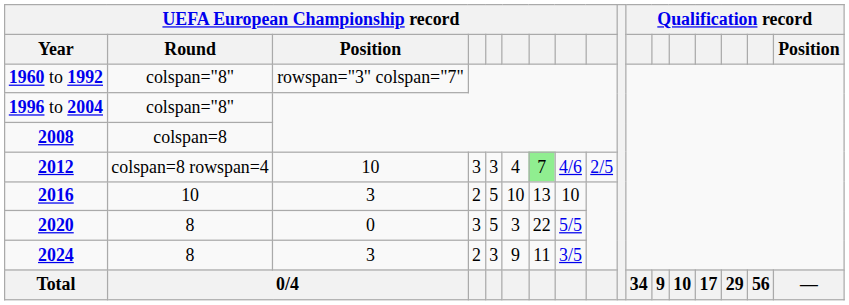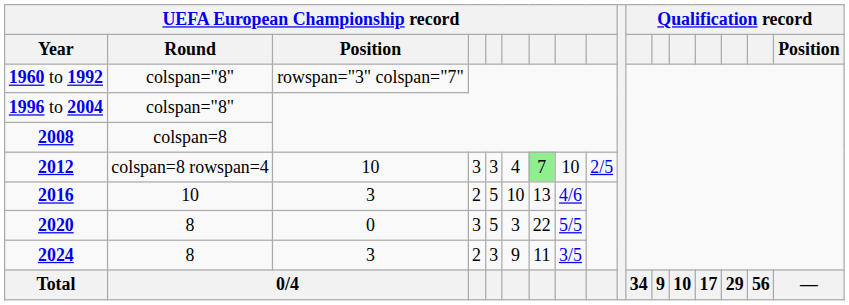(570, 166) 4/6 -> (570, 166) 10
(570, 196) 10 -> (570, 196) 4/6
